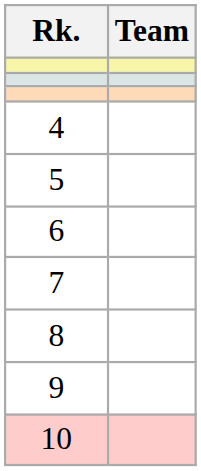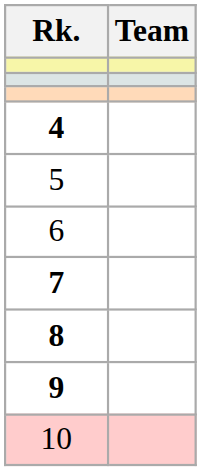(56, 127) normal -> (56, 127) bold
(56, 283) normal -> (56, 283) bold
(56, 335) normal -> (56, 335) bold
(56, 387) normal -> (56, 387) bold
